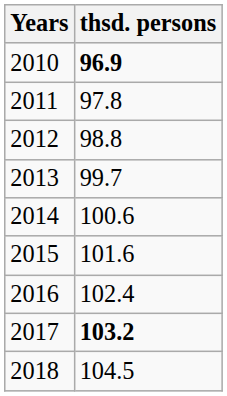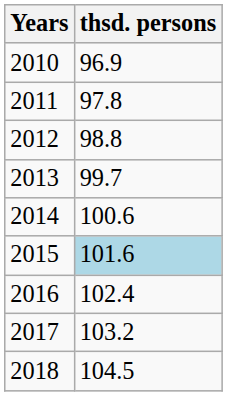(101, 62) bold -> (101, 62) normal
(107, 255) no background -> (107, 255) lightblue background
(107, 332) bold -> (107, 332) normal
